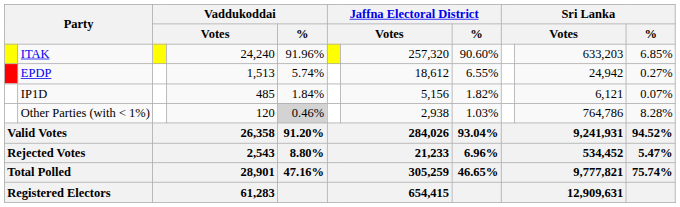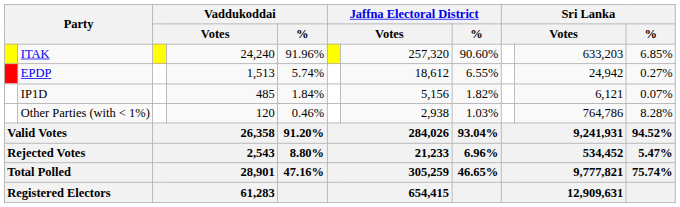(308, 113) lightgrey background -> (308, 113) no background
